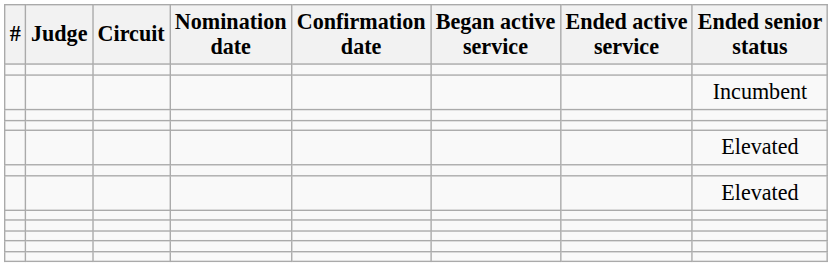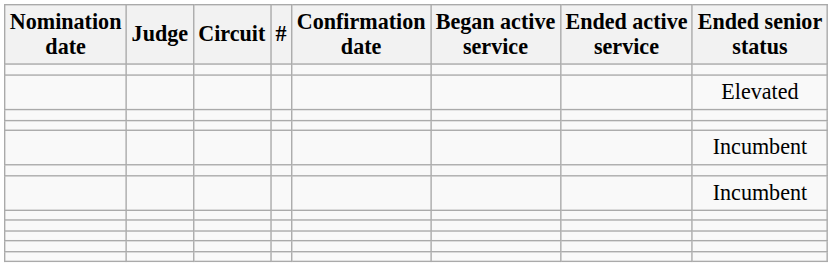columns swapped: (15, 34) <-> (231, 34)
(760, 92) Incumbent -> (760, 92) Elevated
(760, 147) Elevated -> (760, 147) Incumbent
(760, 192) Elevated -> (760, 192) Incumbent
